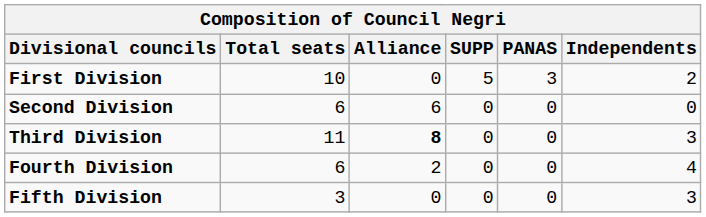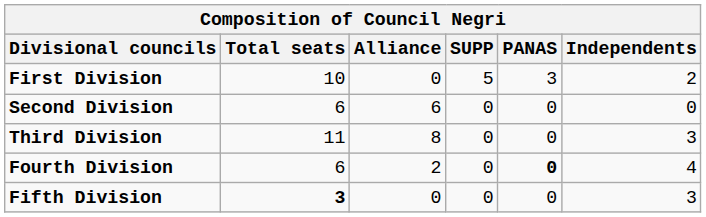(436, 138) bold -> (436, 138) normal
(552, 168) normal -> (552, 168) bold
(340, 198) normal -> (340, 198) bold
